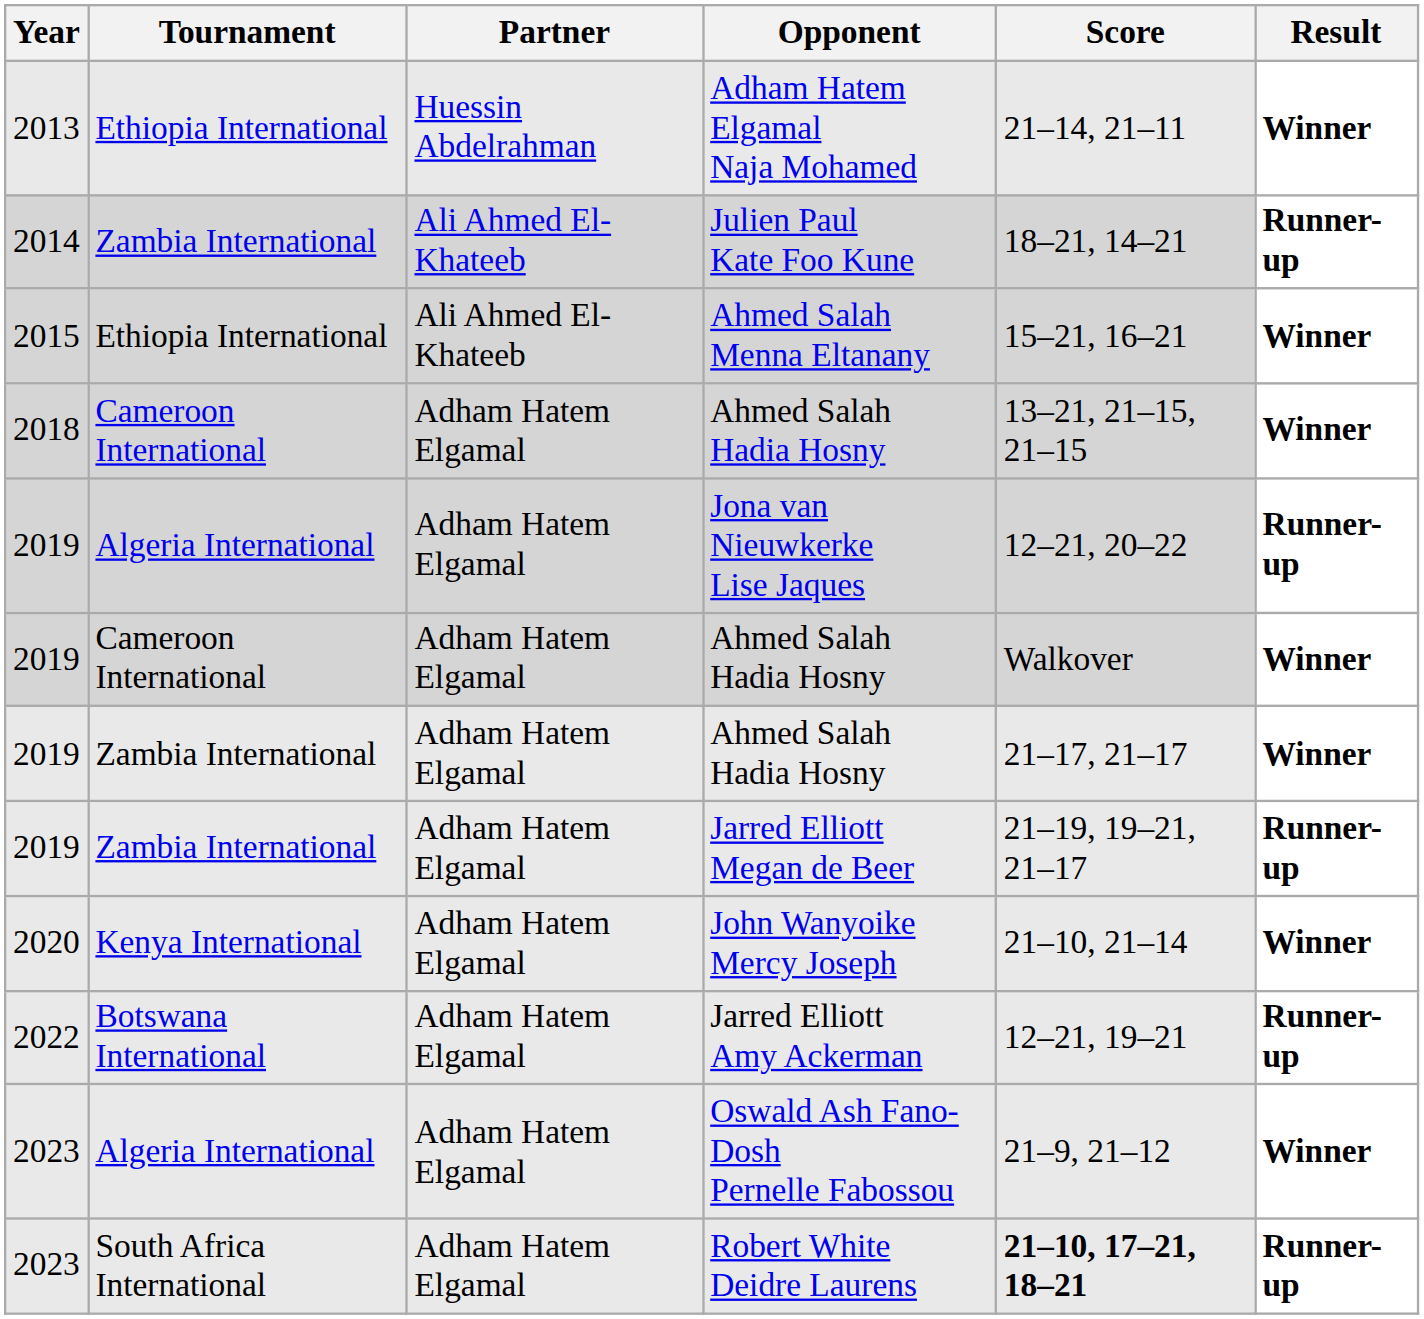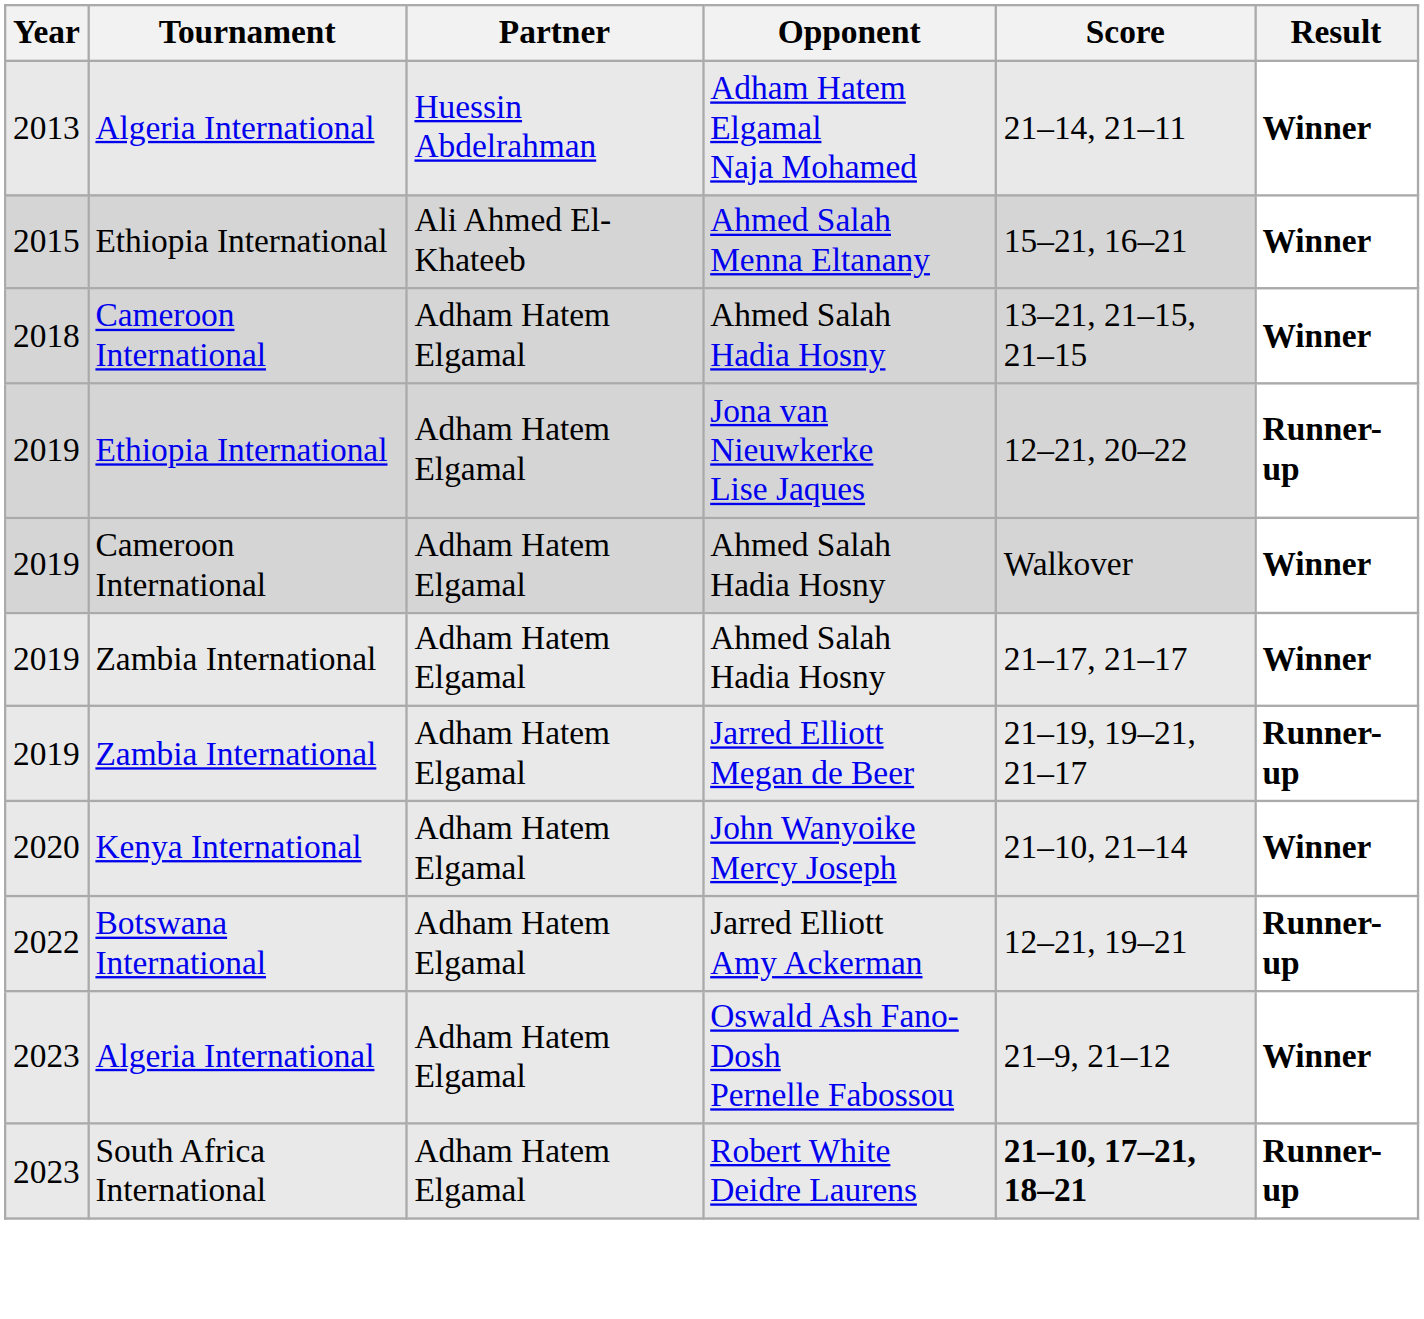(241, 126) Ethiopia International -> (235, 126) Algeria International
- row: (46, 241)
(235, 544) Algeria International -> (241, 450) Ethiopia International
